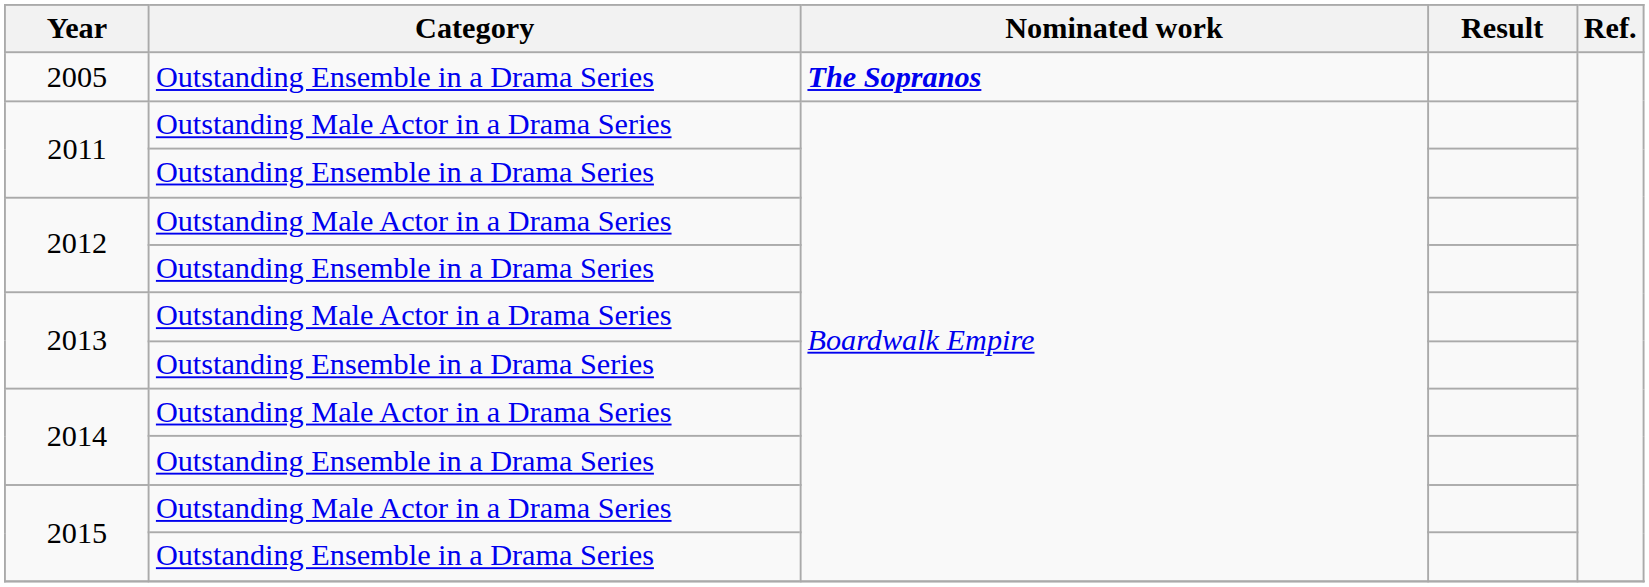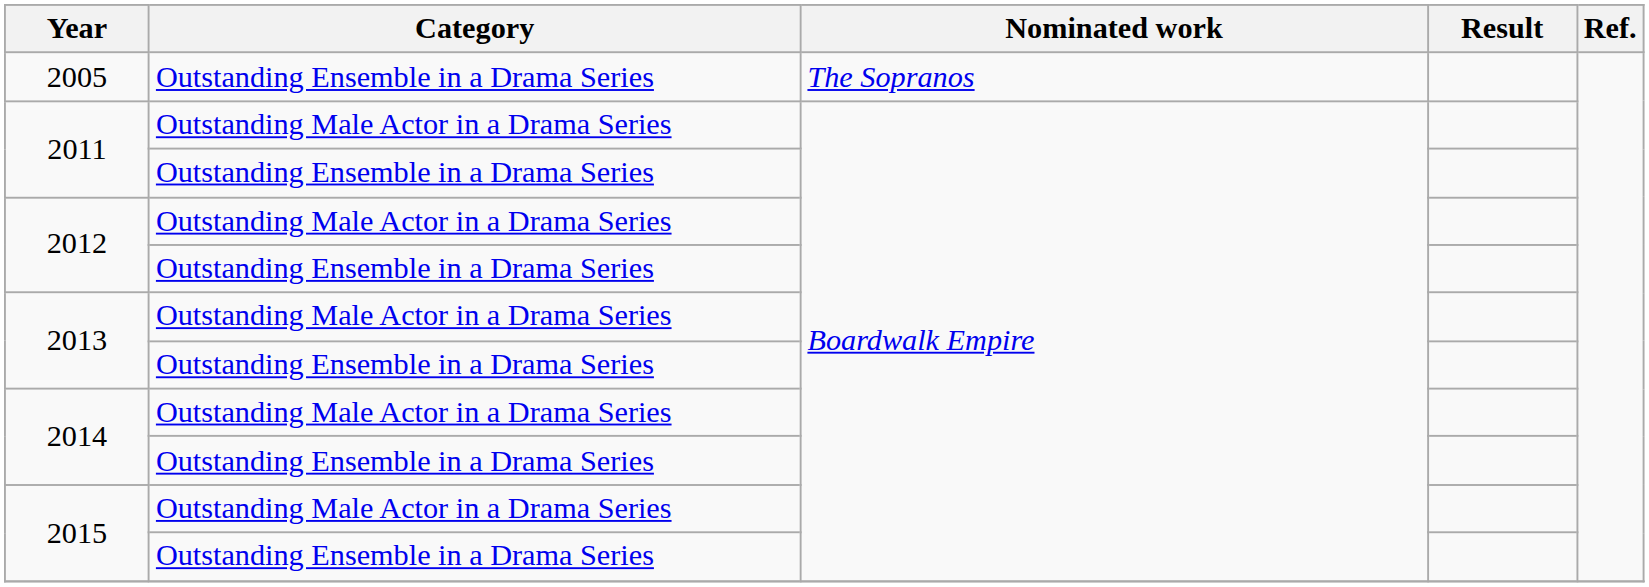(894, 76) bold -> (891, 76) normal
